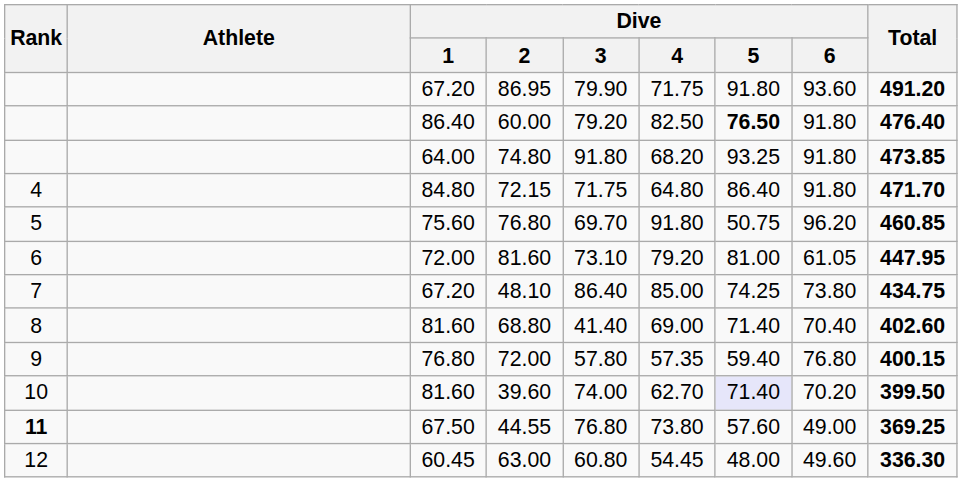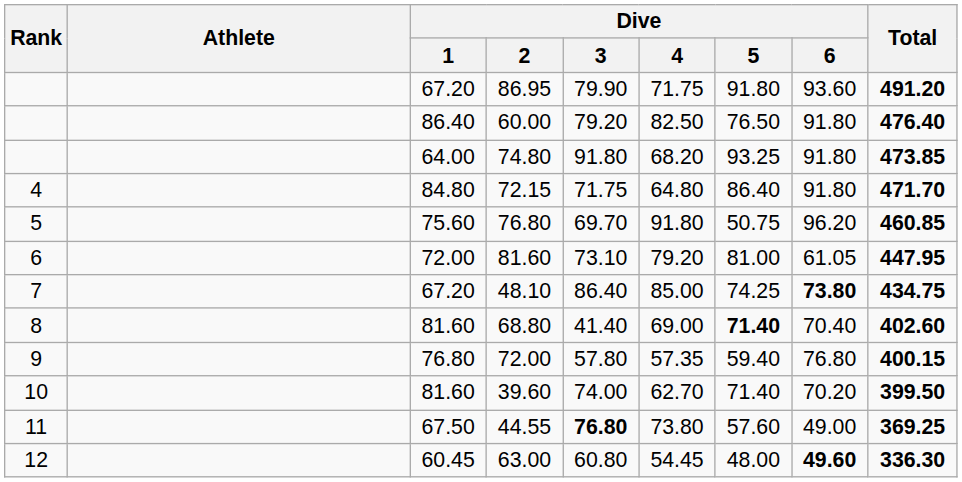(753, 122) bold -> (753, 122) normal
(830, 291) normal -> (830, 291) bold
(753, 325) normal -> (753, 325) bold
(753, 392) lavender background -> (753, 392) no background
(36, 426) bold -> (36, 426) normal
(601, 426) normal -> (601, 426) bold
(830, 460) normal -> (830, 460) bold
